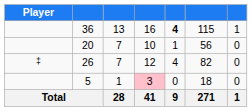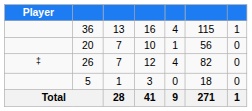(175, 29) bold -> (175, 29) normal
(150, 81) pink background -> (150, 81) no background
